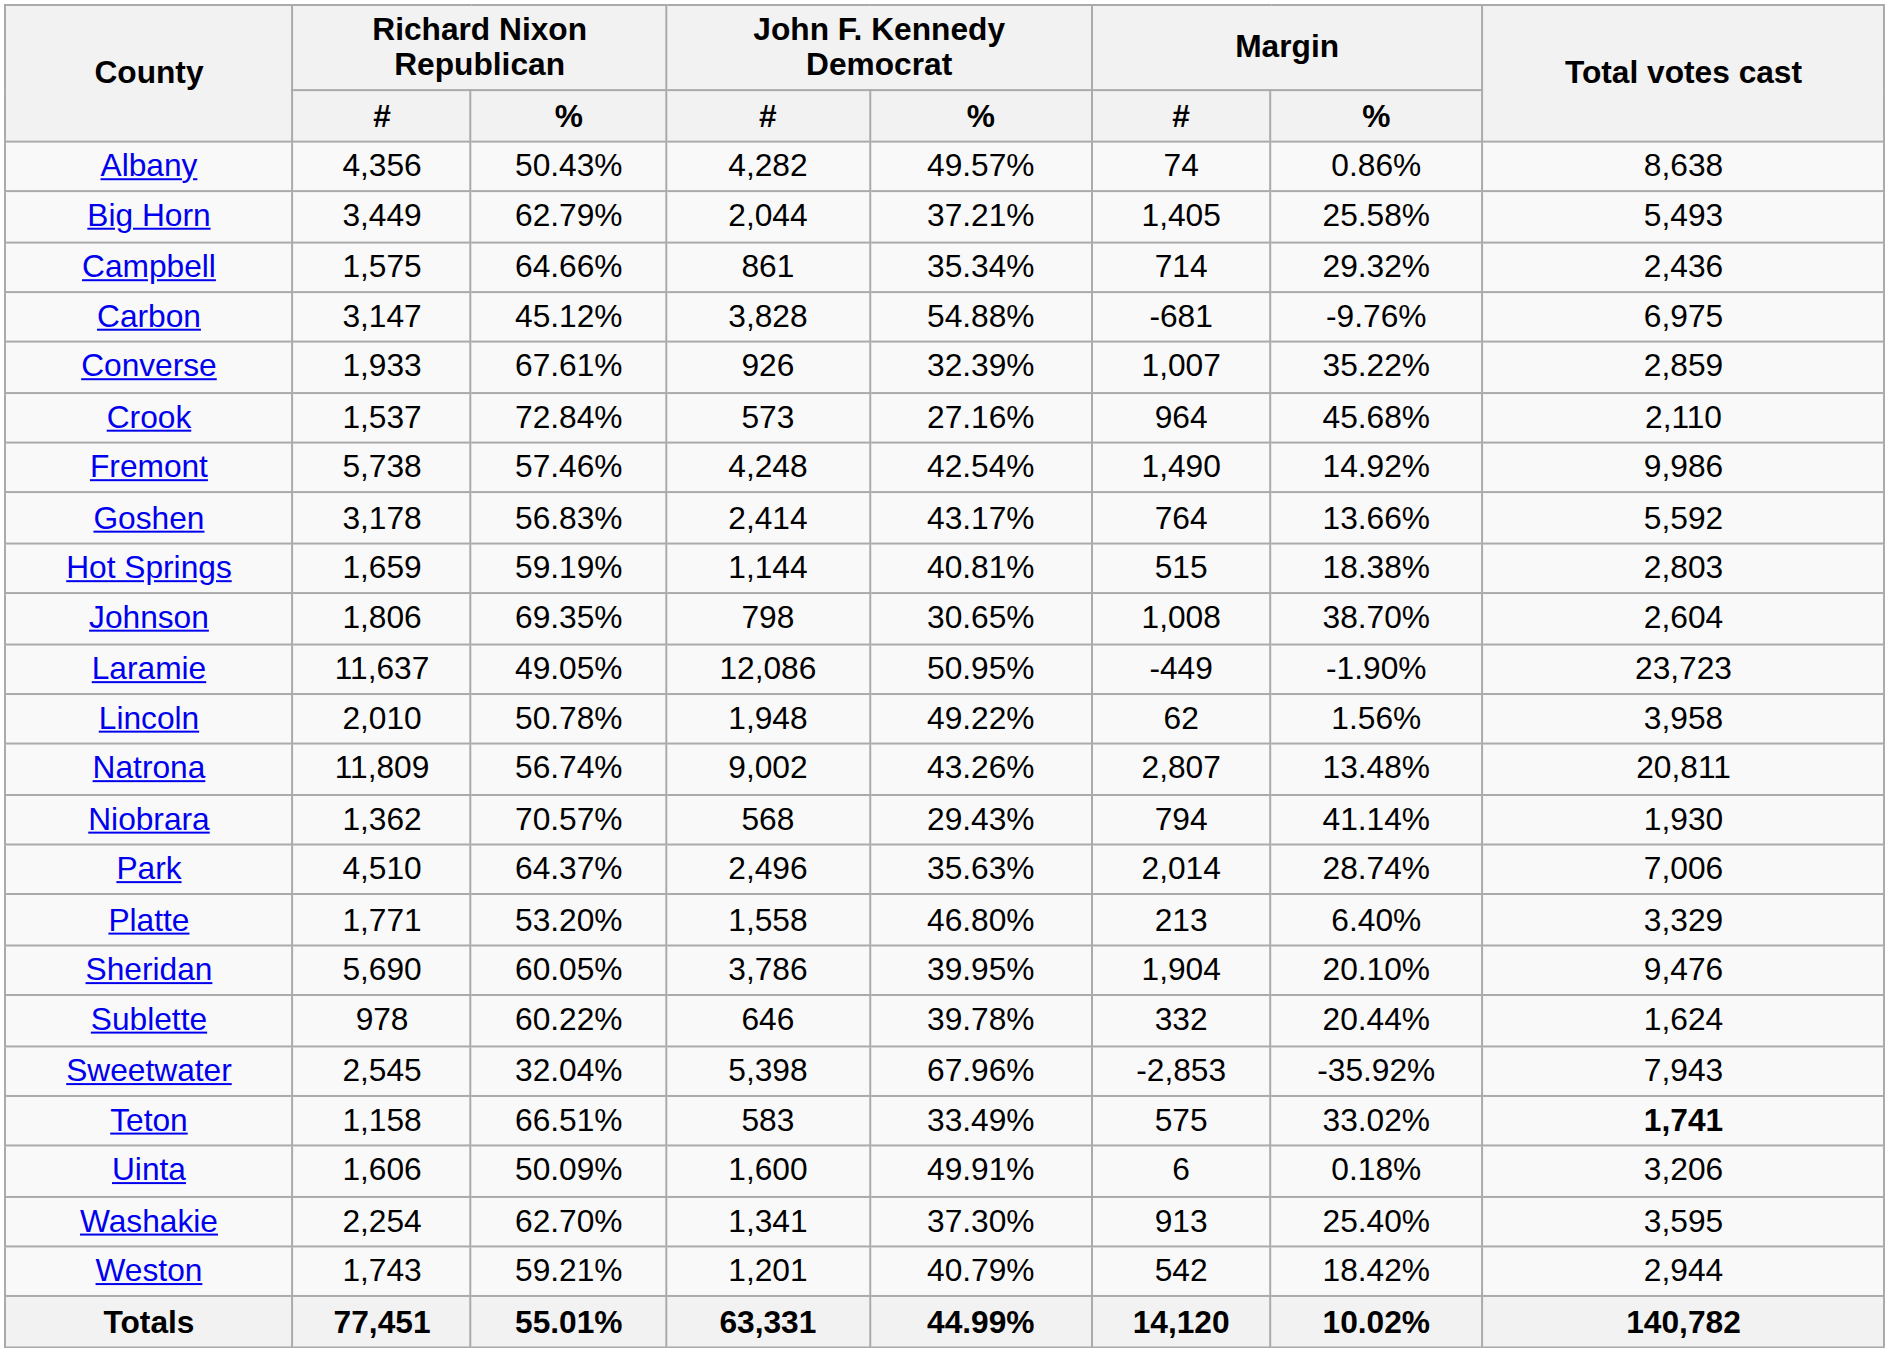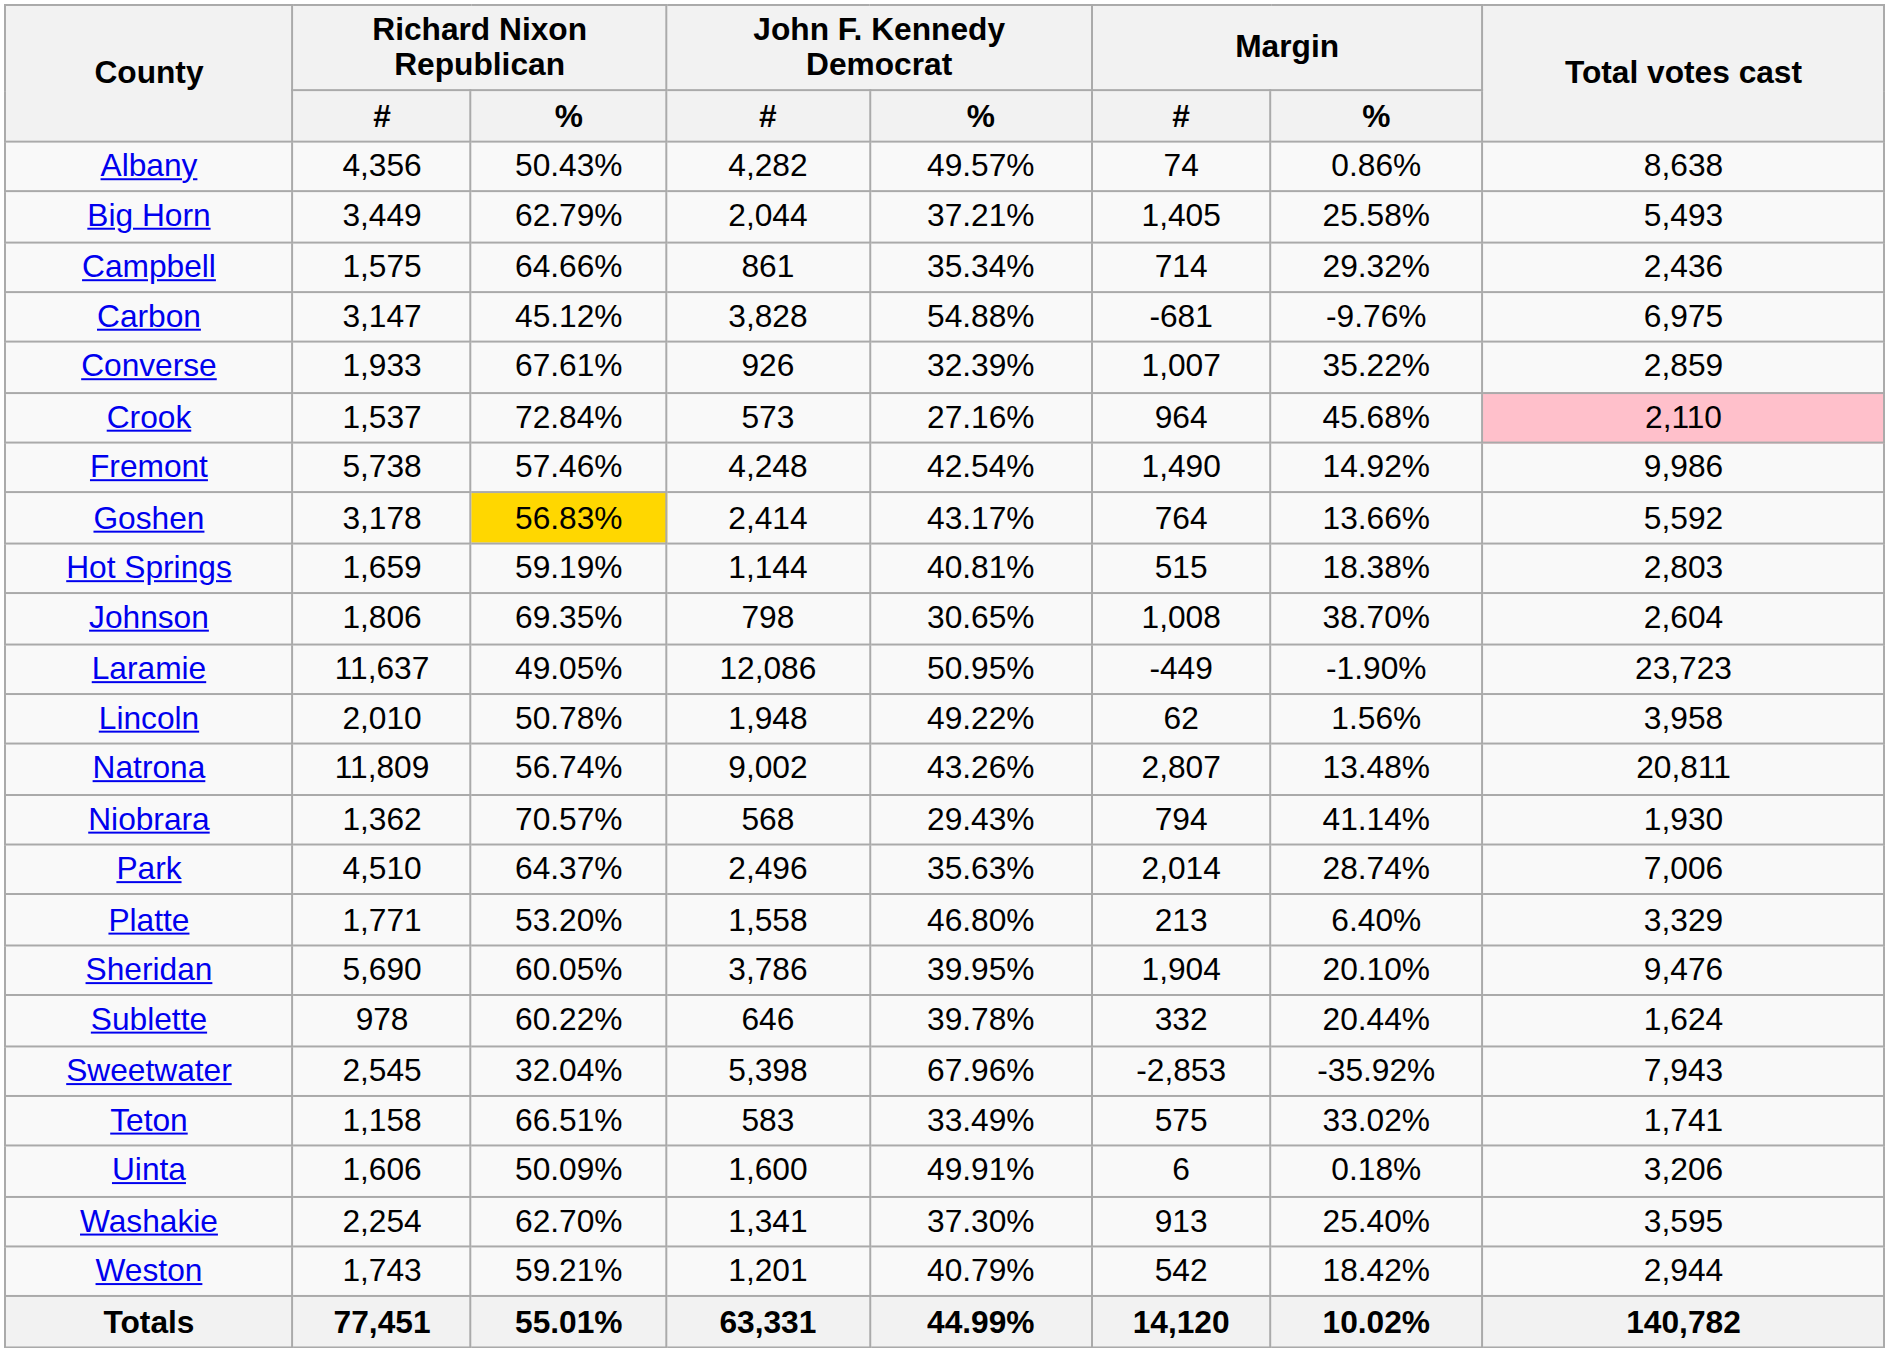(1684, 416) no background -> (1684, 416) pink background
(569, 517) no background -> (569, 517) gold background
(1684, 1120) bold -> (1684, 1120) normal
